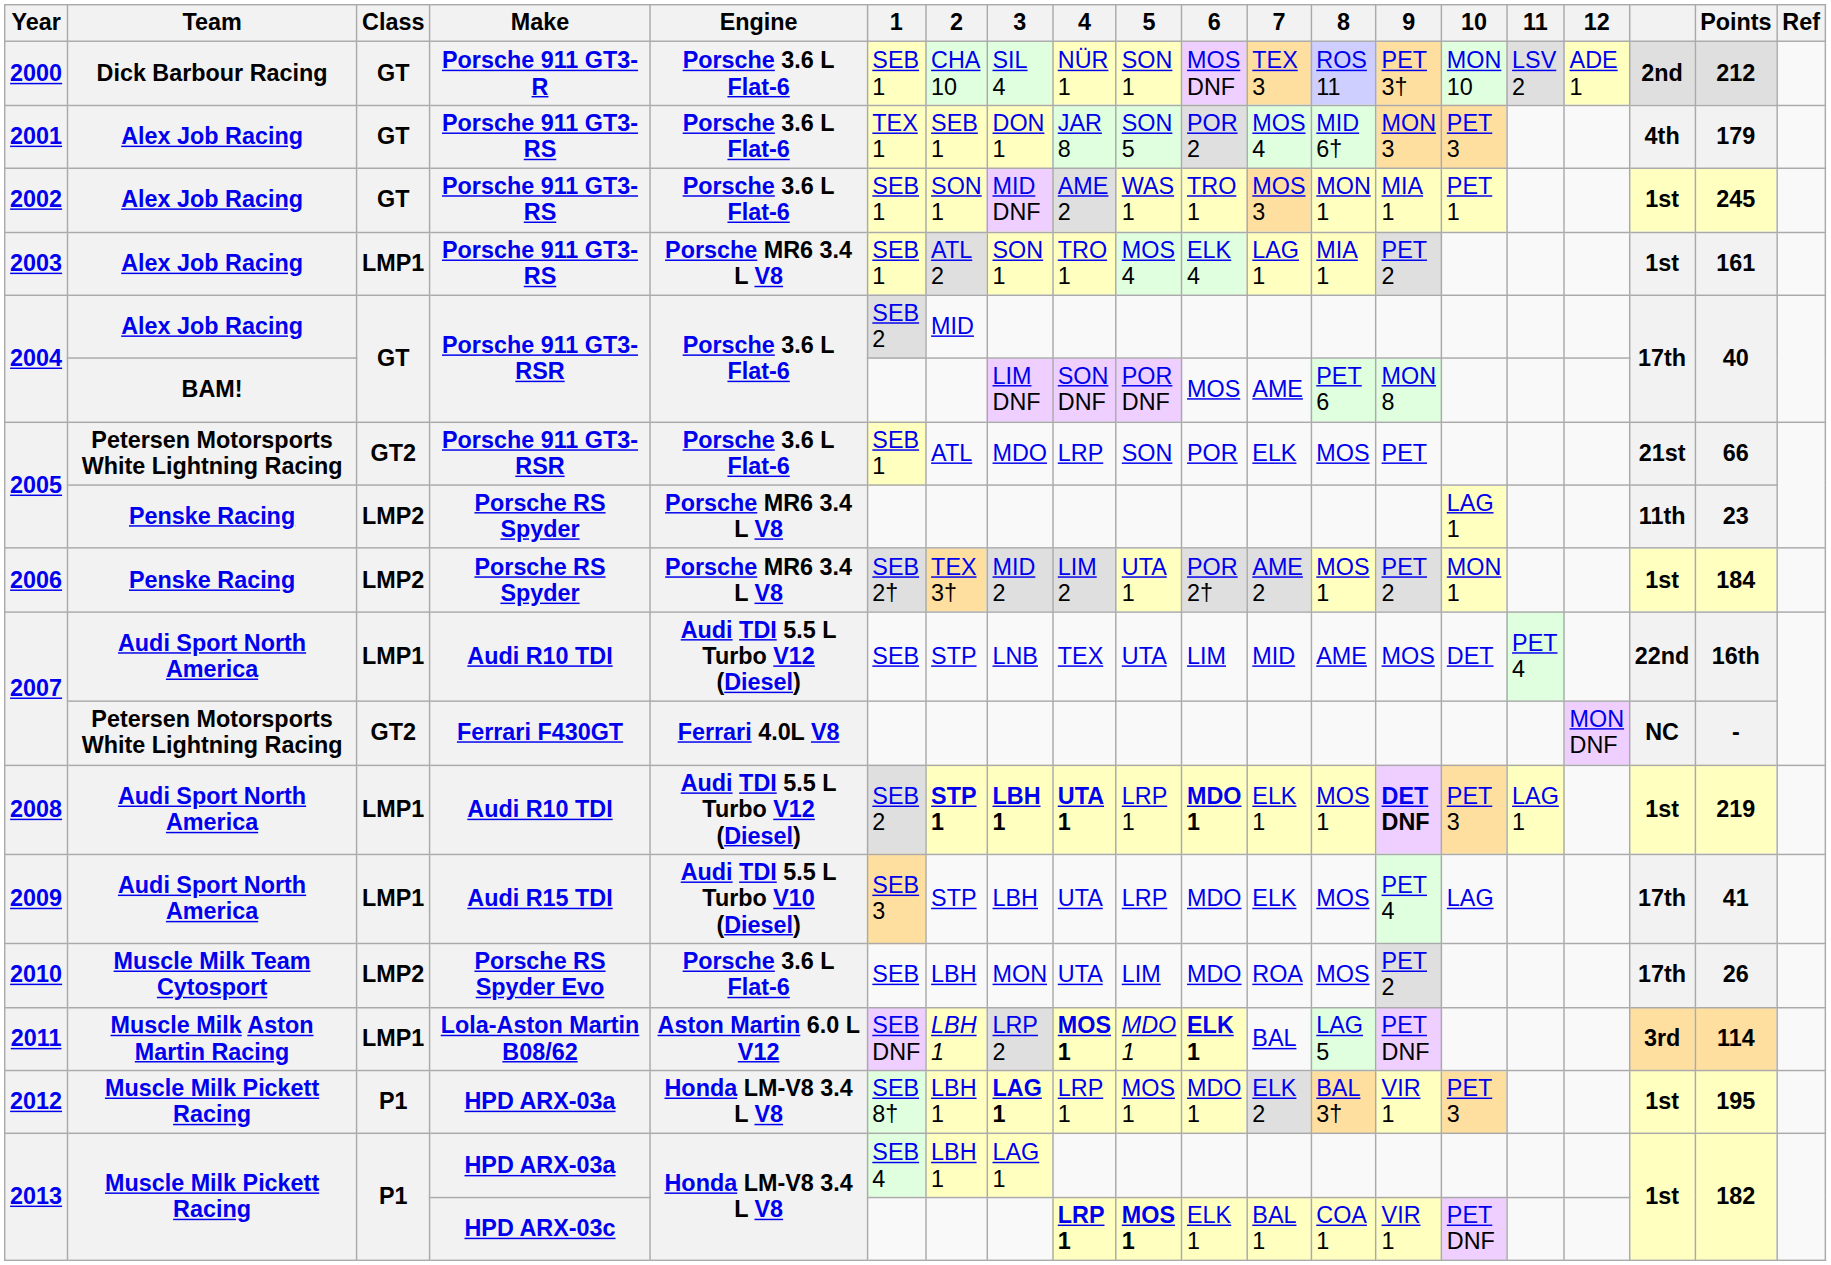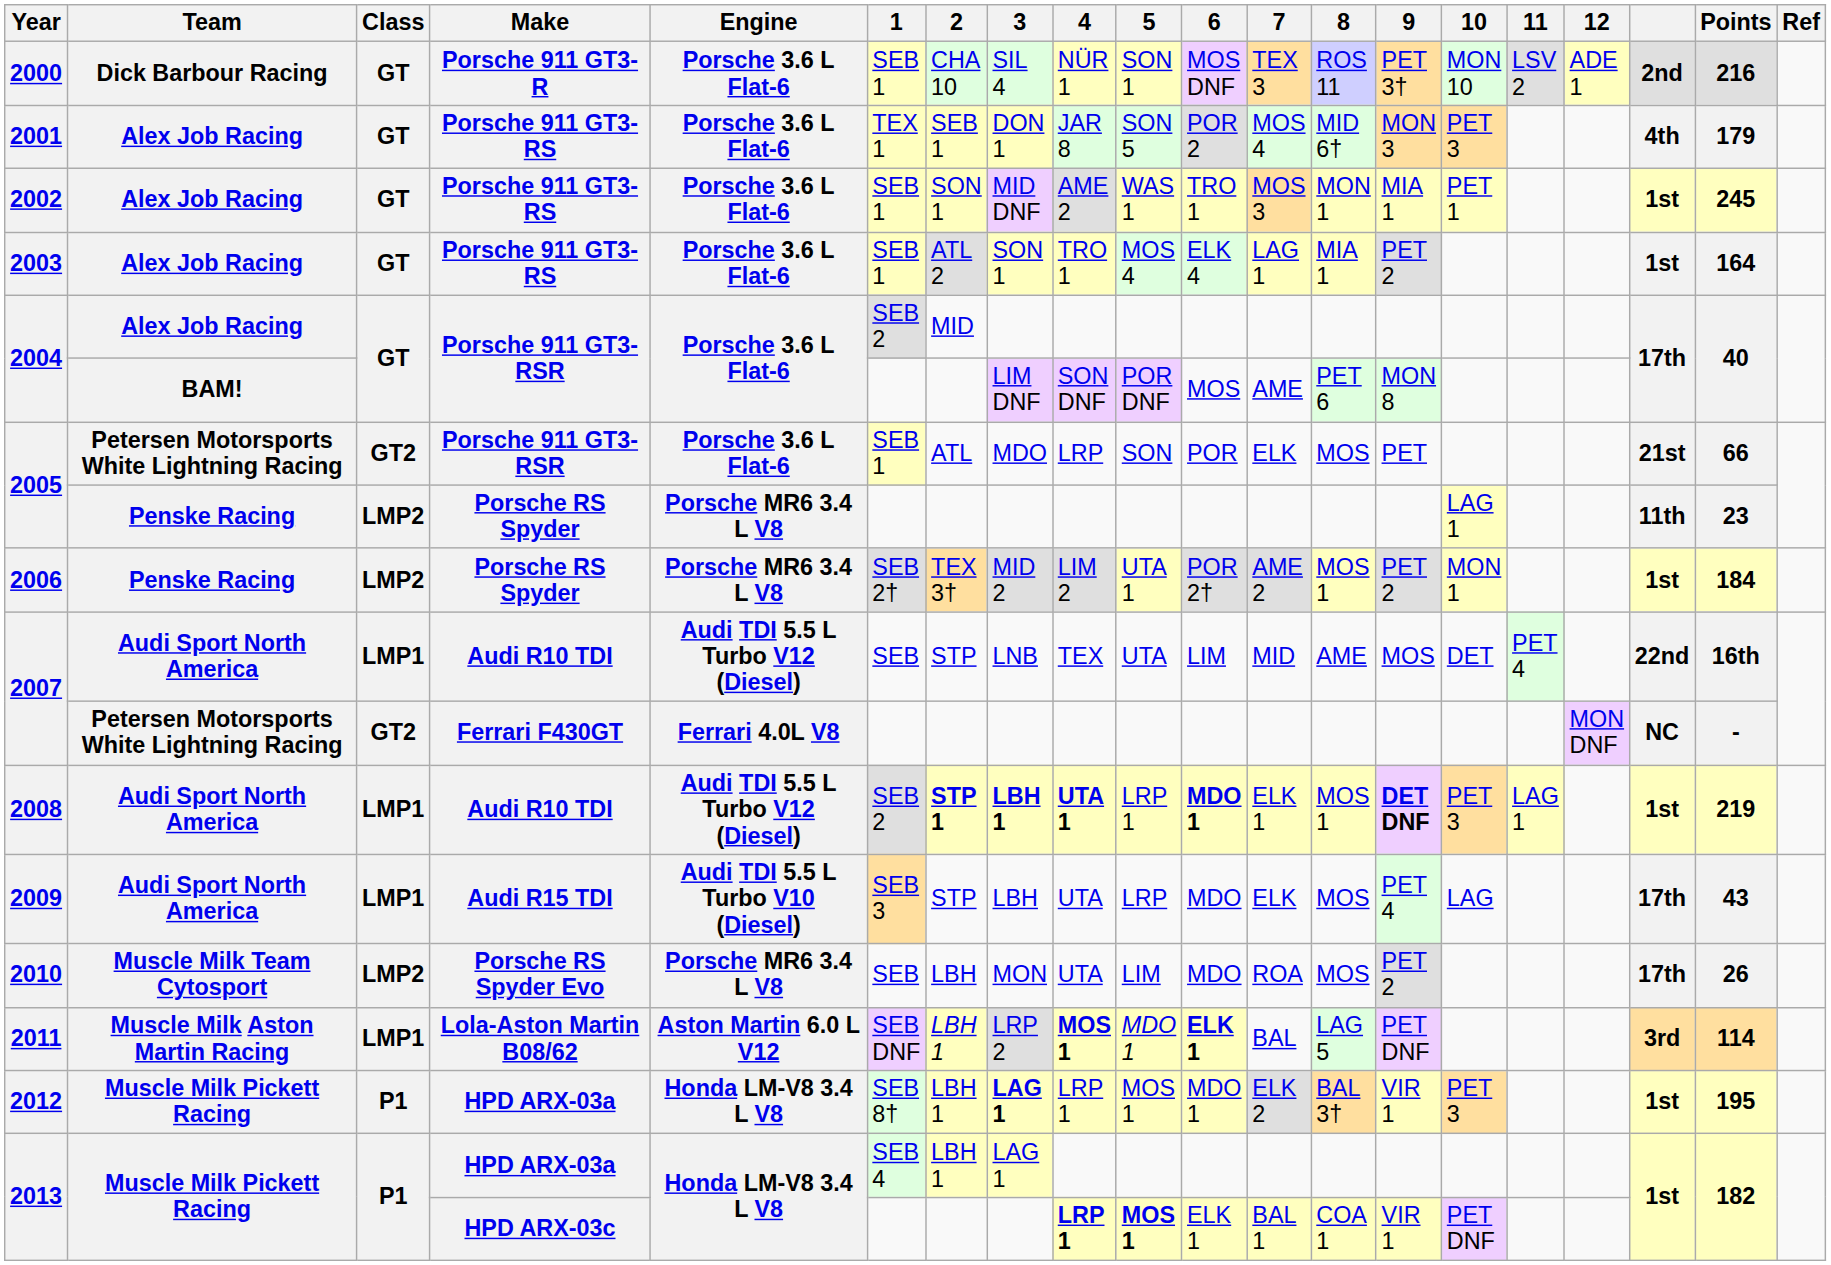(1736, 73) 212 -> (1736, 73) 216
(393, 263) LMP1 -> (393, 263) GT
(759, 263) Porsche MR6 3.4 L V8 -> (759, 263) Porsche 3.6 L Flat-6
(1736, 263) 161 -> (1736, 263) 164
(1736, 898) 41 -> (1736, 898) 43
(759, 975) Porsche 3.6 L Flat-6 -> (759, 975) Porsche MR6 3.4 L V8
